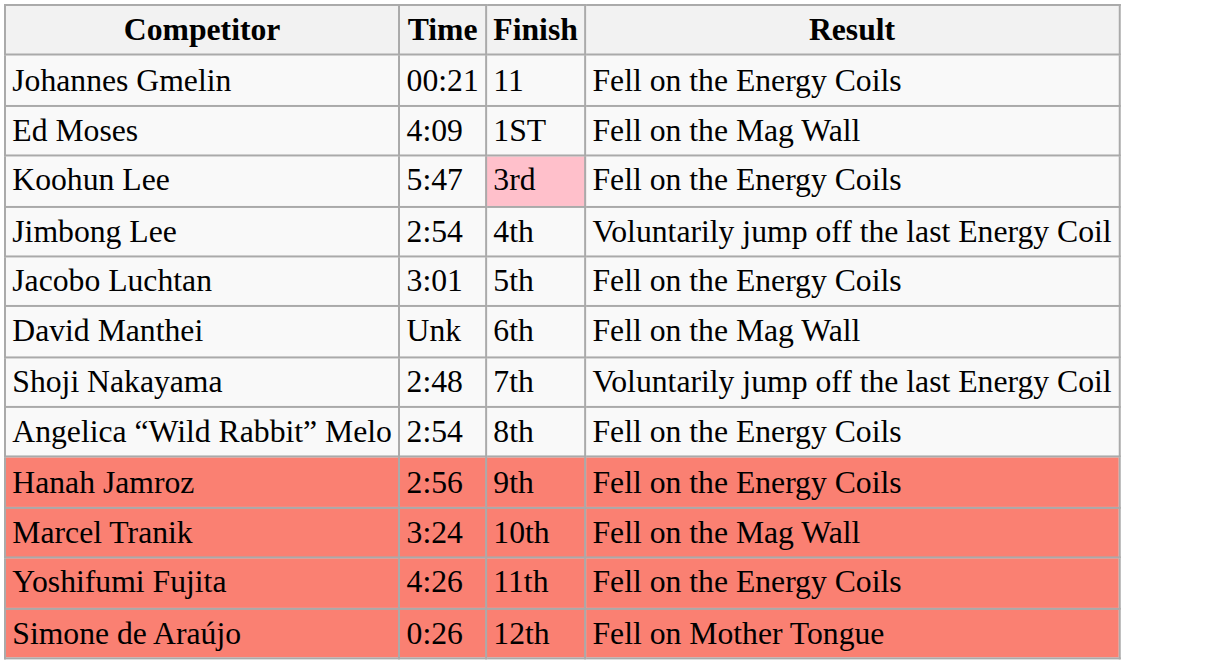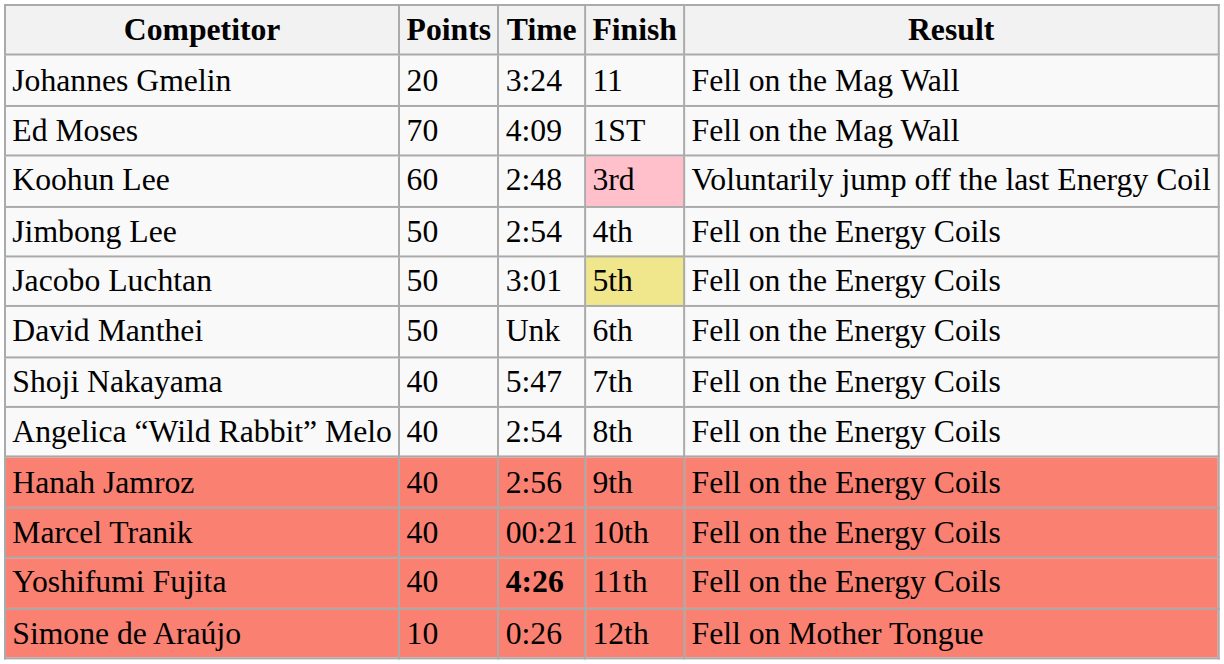+ column: (449, 29)
(443, 79) 00:21 -> (534, 79) 3:24
(747, 79) Fell on the Energy Coils -> (825, 79) Fell on the Mag Wall
(435, 180) 5:47 -> (534, 180) 2:48
(747, 180) Fell on the Energy Coils -> (951, 180) Voluntarily jump off the last Energy Coil
(852, 230) Voluntarily jump off the last Energy Coil -> (846, 230) Fell on the Energy Coils
(514, 280) no background -> (613, 280) khaki background
(726, 331) Fell on the Mag Wall -> (846, 331) Fell on the Energy Coils
(435, 381) 2:48 -> (534, 381) 5:47
(852, 381) Voluntarily jump off the last Energy Coil -> (846, 381) Fell on the Energy Coils
(435, 532) 3:24 -> (542, 532) 00:21
(726, 532) Fell on the Mag Wall -> (846, 532) Fell on the Energy Coils
(435, 582) normal -> (535, 582) bold
